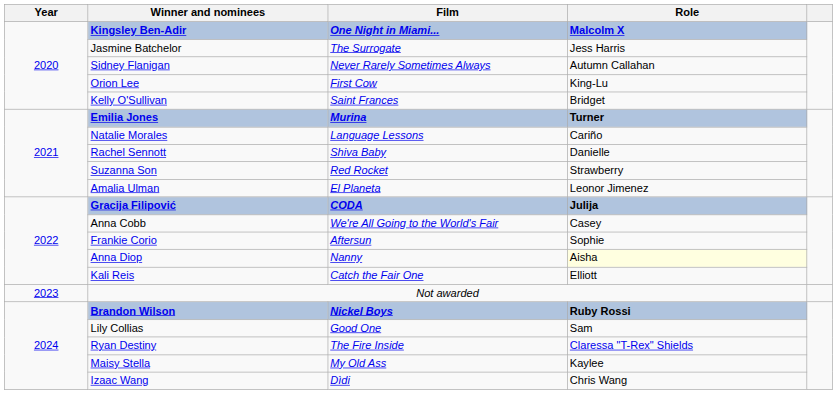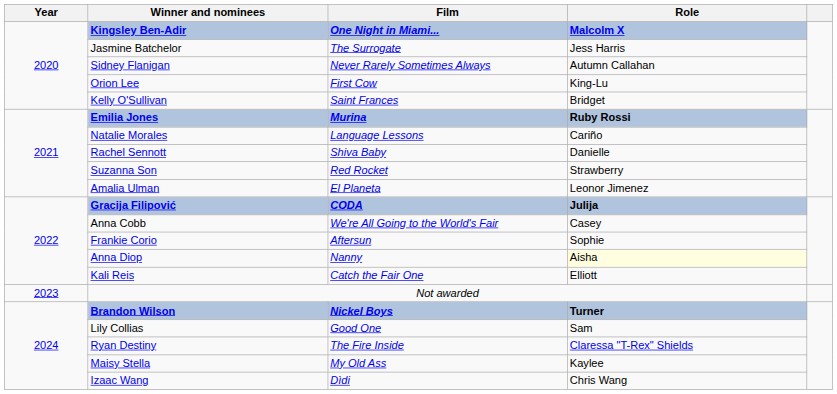(587, 118) Turner -> (600, 118) Ruby Rossi
(600, 310) Ruby Rossi -> (587, 310) Turner
